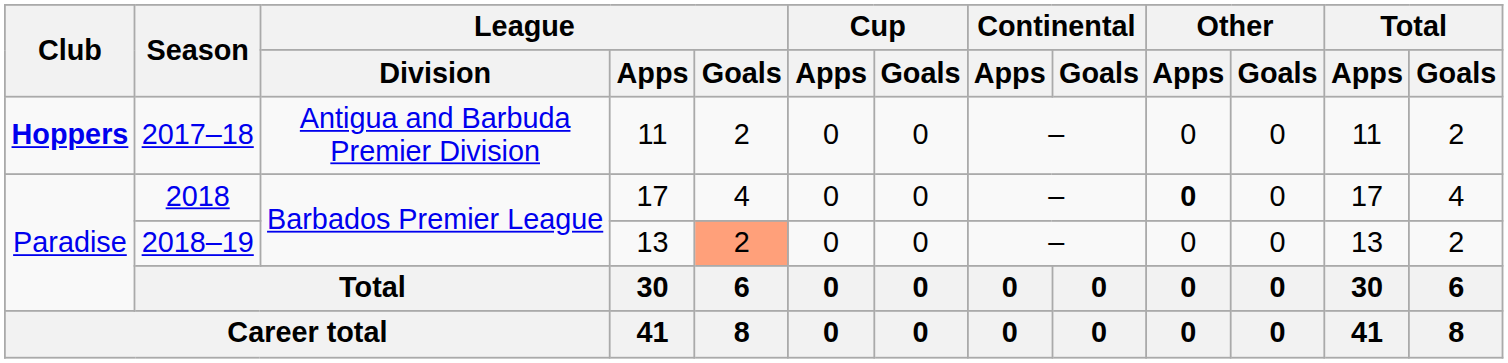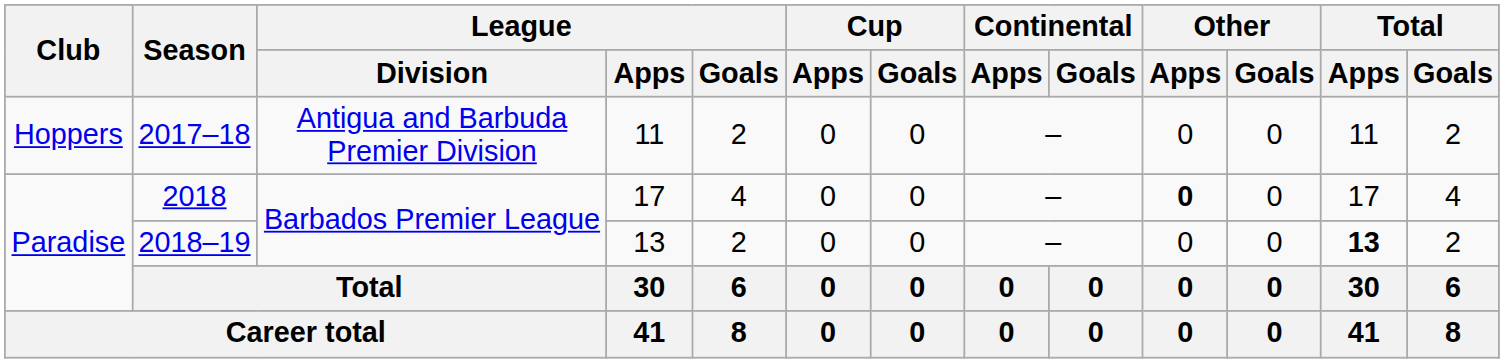(70, 134) bold -> (68, 134) normal
(742, 242) lightsalmon background -> (739, 242) no background
(1367, 242) normal -> (1364, 242) bold
